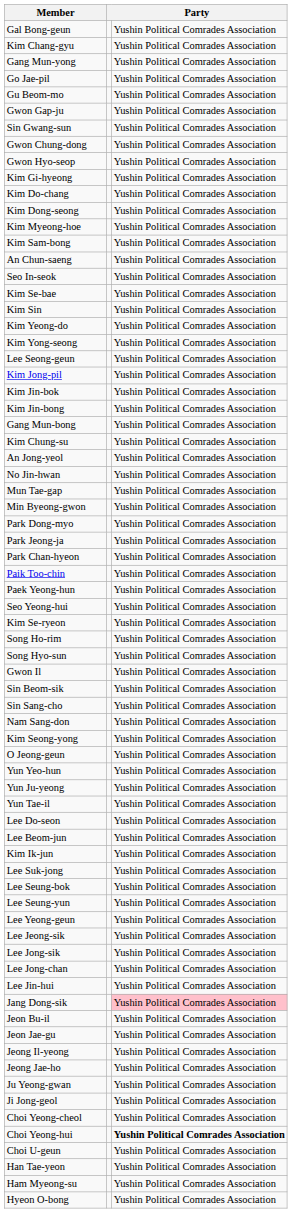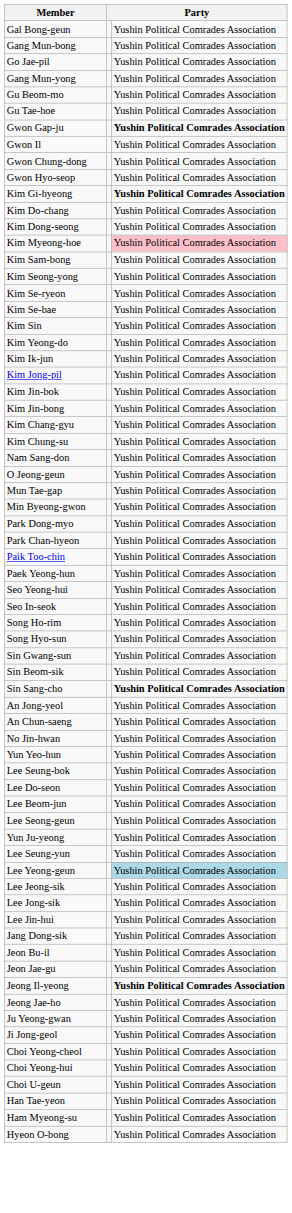rows swapped: (41, 425) <-> (40, 45)
rows swapped: (41, 62) <-> (28, 78)
+ row: (31, 111)
(195, 111) normal -> (199, 128) bold
rows swapped: (24, 672) <-> (39, 128)
(195, 177) normal -> (199, 194) bold
(195, 227) no background -> (195, 243) pink background
rows swapped: (42, 738) <-> (39, 260)
rows swapped: (36, 623) <-> (31, 276)
- row: (42, 342)
rows swapped: (30, 853) <-> (41, 359)
rows swapped: (38, 721) <-> (35, 458)
rows swapped: (33, 474) <-> (36, 754)
- row: (35, 540)
(195, 705) normal -> (199, 688) bold
rows swapped: (35, 787) <-> (38, 886)
- row: (28, 804)
- row: (35, 870)
(195, 919) no background -> (195, 870) lightblue background
- row: (37, 969)
(195, 1002) pink background -> (195, 936) no background
(195, 1051) normal -> (199, 985) bold
(199, 1134) bold -> (195, 1068) normal
